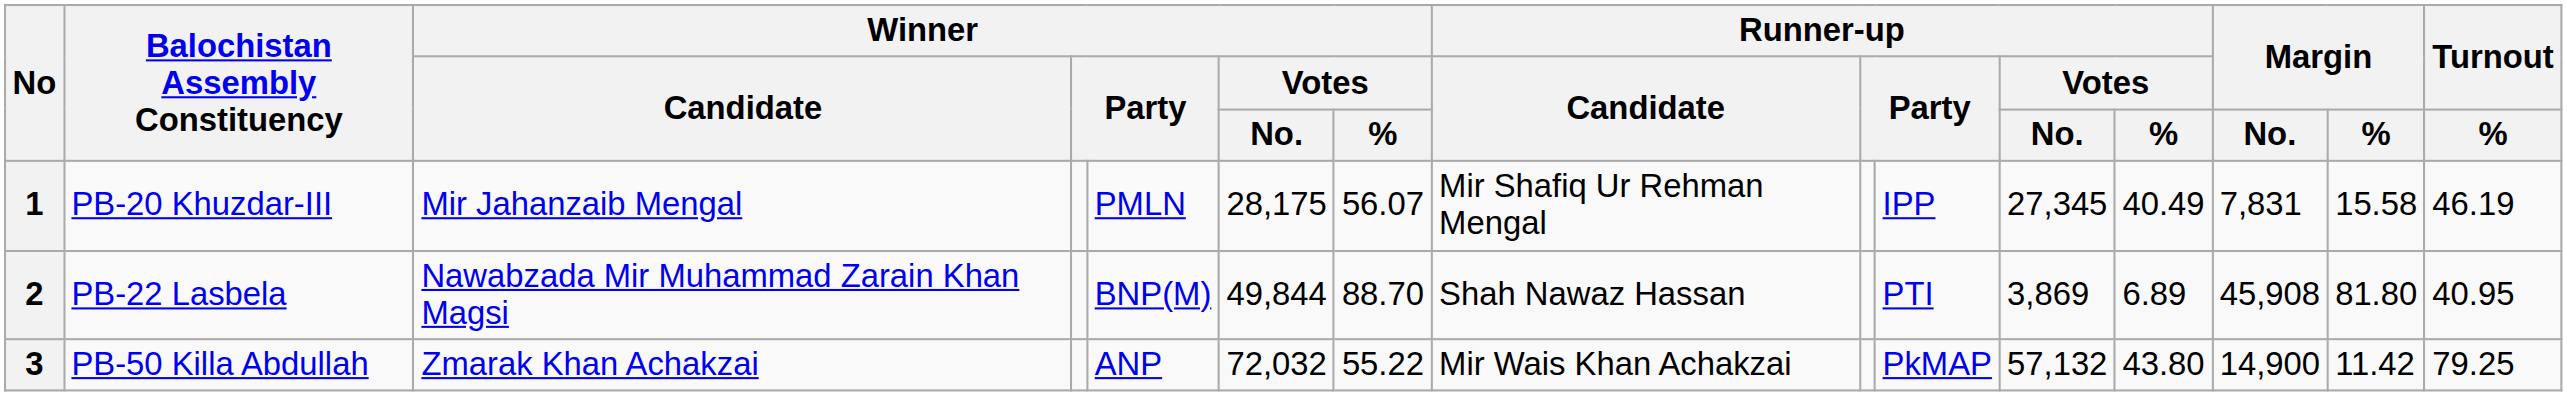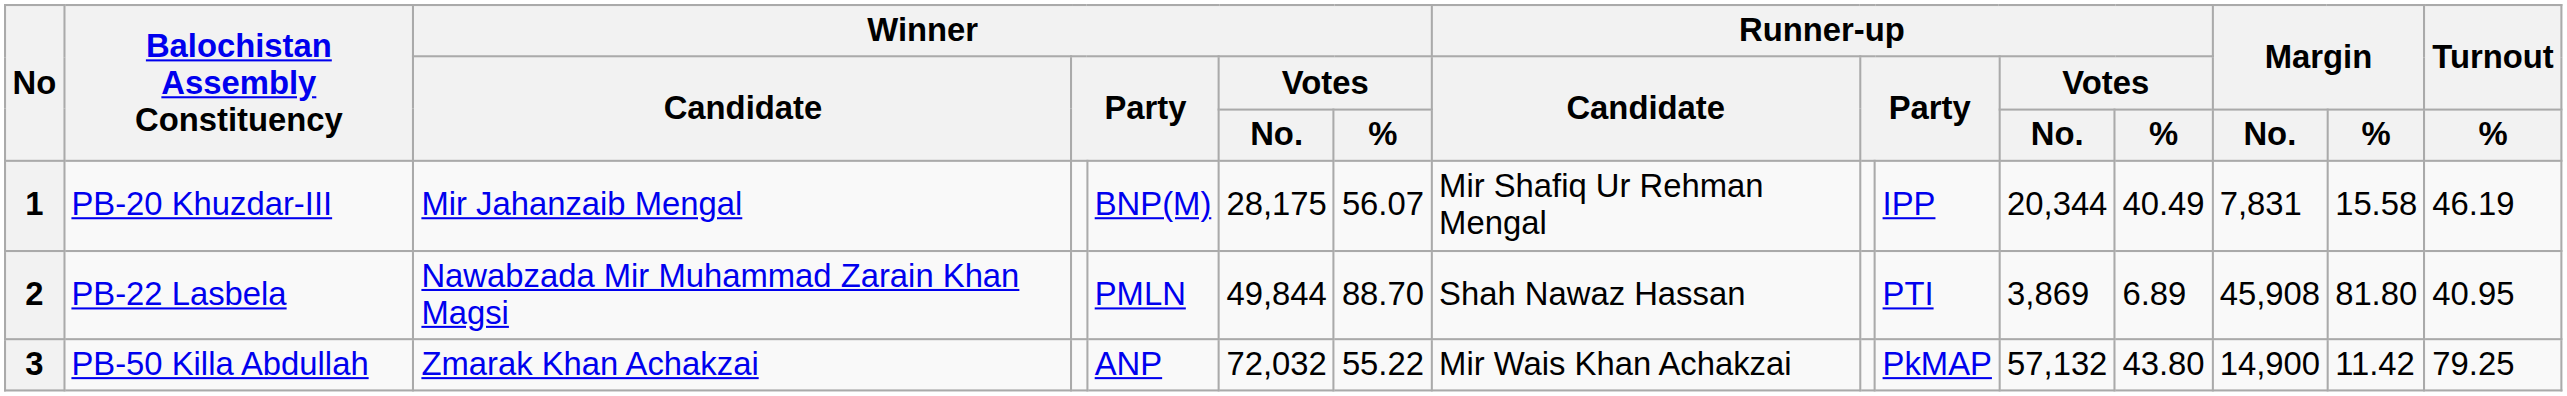(1140, 205) PMLN -> (1153, 205) BNP(M)
(2057, 205) 27,345 -> (2057, 205) 20,344
(1153, 293) BNP(M) -> (1140, 293) PMLN
